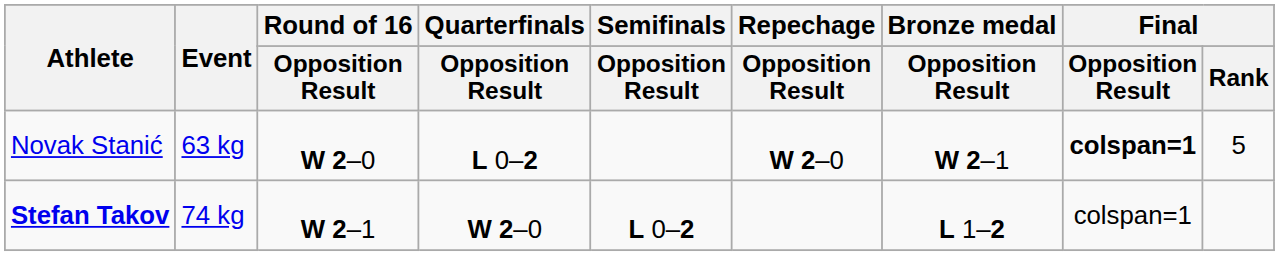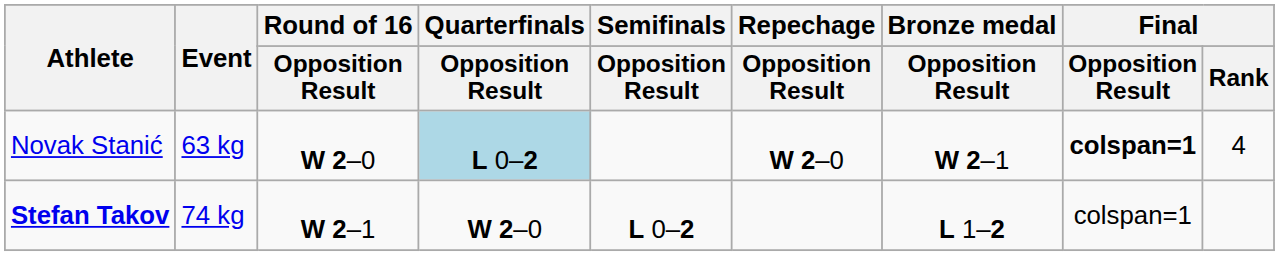(505, 160) no background -> (505, 160) lightblue background
(1239, 146) 5 -> (1239, 146) 4
